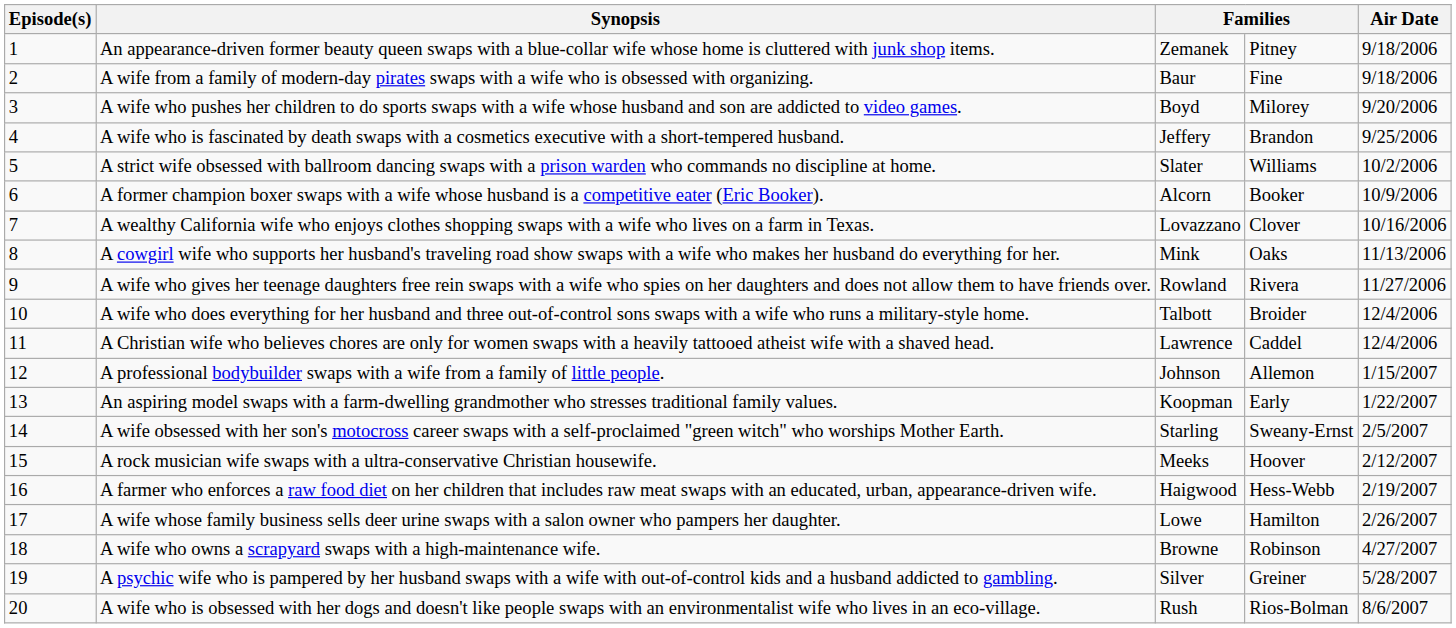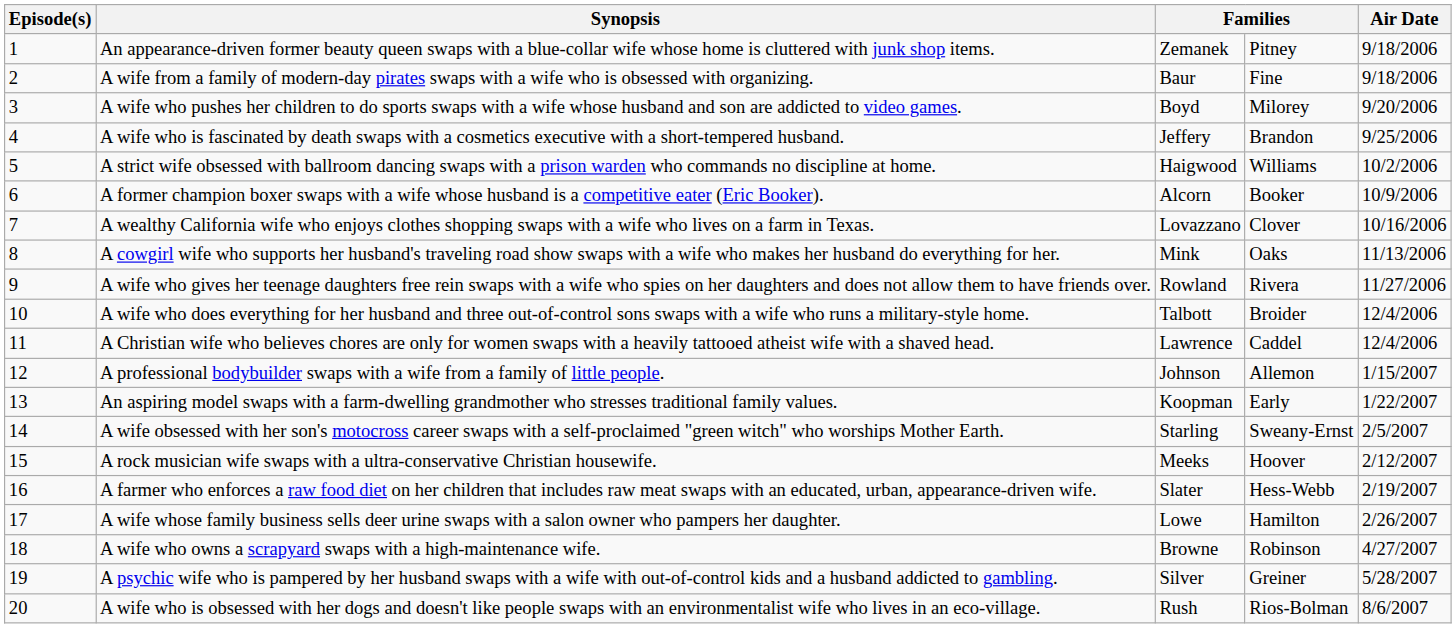(1181, 166) Slater -> (1198, 166) Haigwood
(1198, 490) Haigwood -> (1181, 490) Slater
